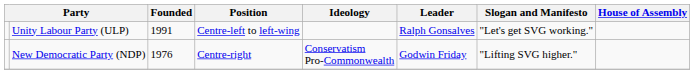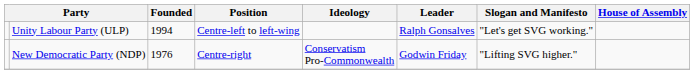(161, 30) 1991 -> (161, 30) 1994
